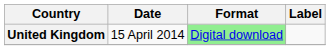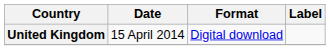(237, 34) lightgreen background -> (237, 34) no background
